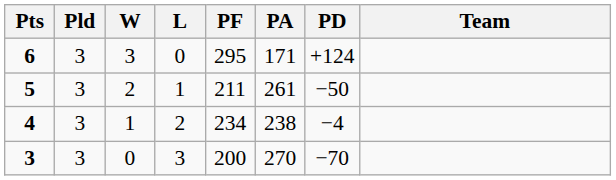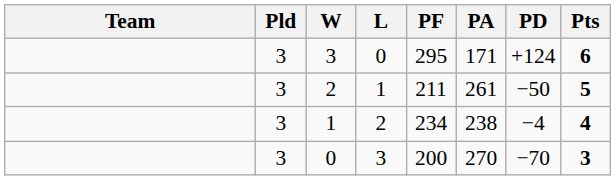columns swapped: (485, 21) <-> (30, 21)
